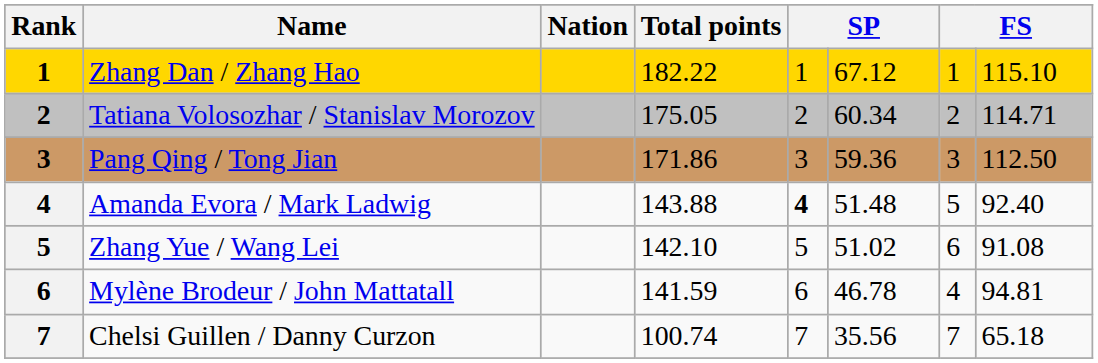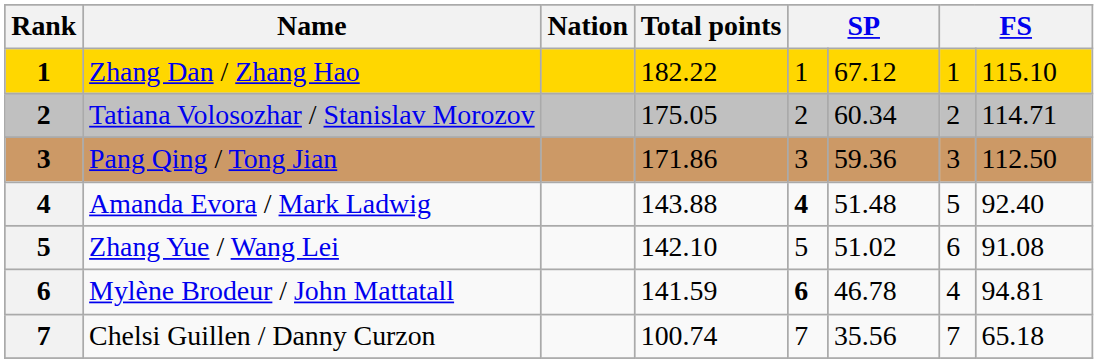(801, 291) normal -> (801, 291) bold
